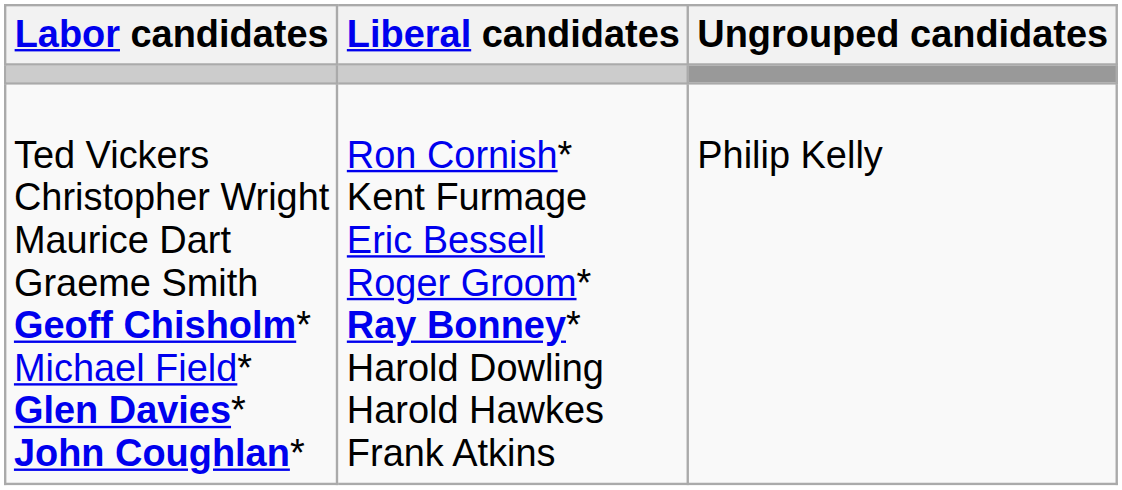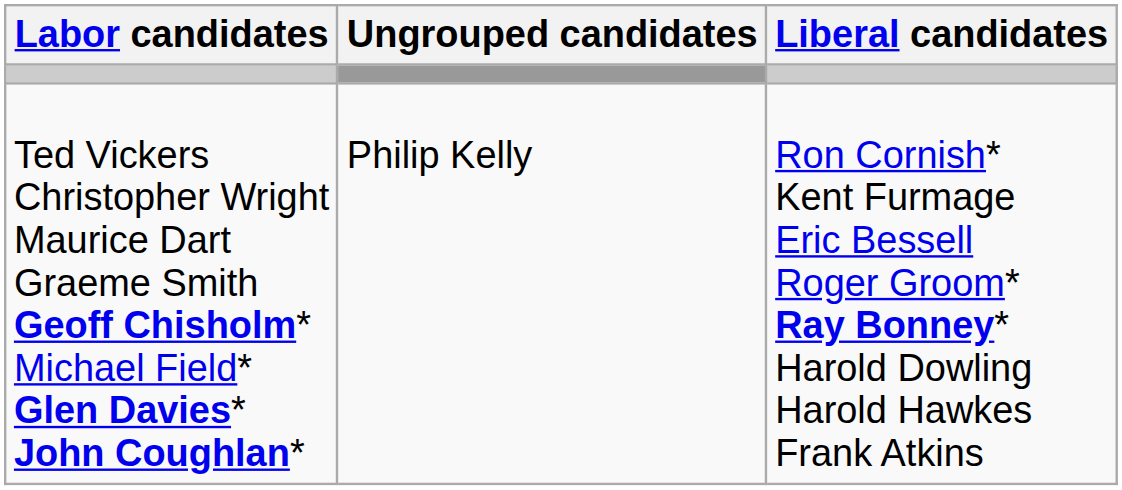columns swapped: (513, 34) <-> (903, 34)
